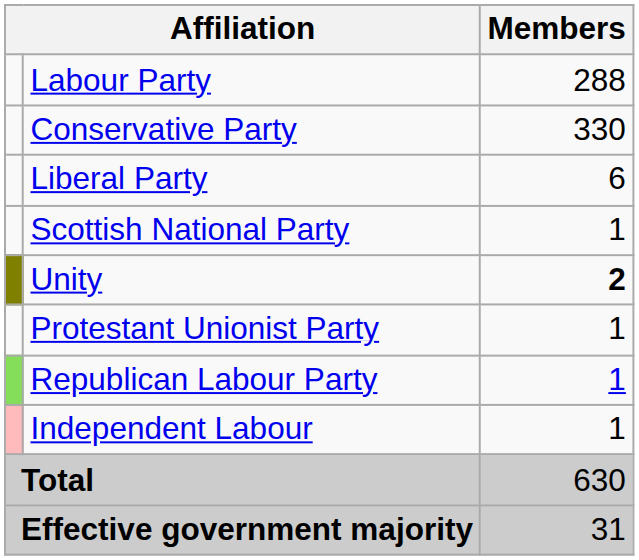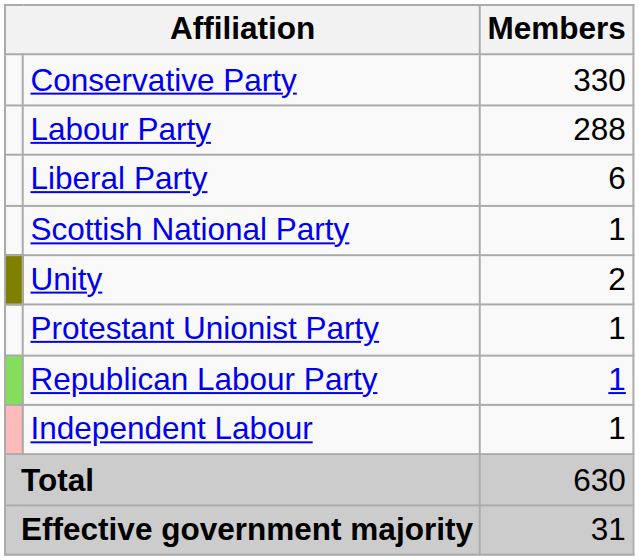rows swapped: (164, 129) <-> (121, 79)
(617, 279) bold -> (617, 279) normal
